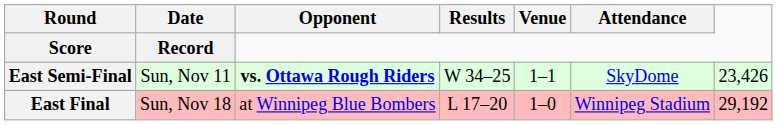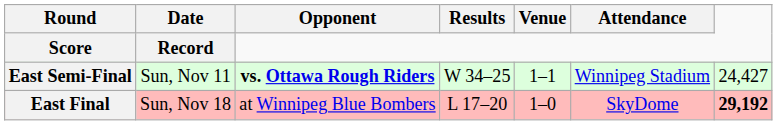(642, 76) SkyDome -> (642, 76) Winnipeg Stadium
(743, 76) 23,426 -> (743, 76) 24,427
(642, 104) Winnipeg Stadium -> (642, 104) SkyDome
(743, 104) normal -> (743, 104) bold
